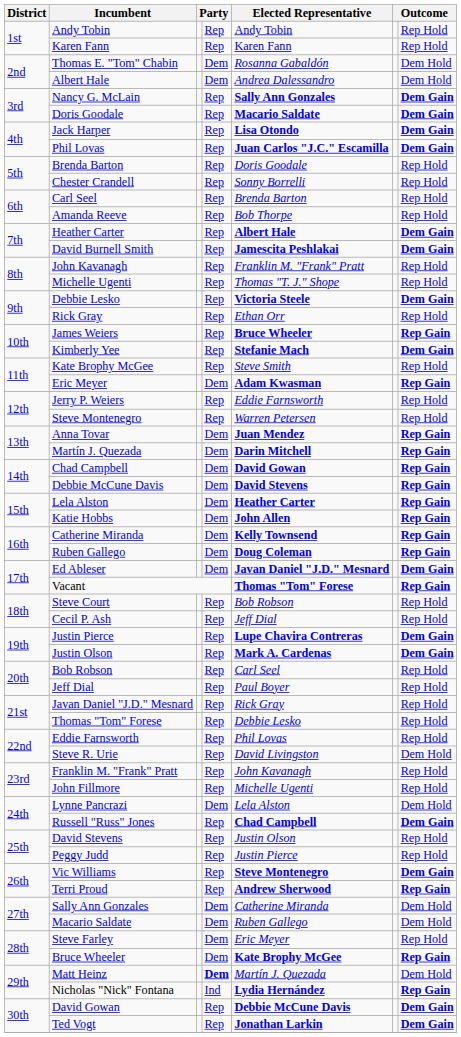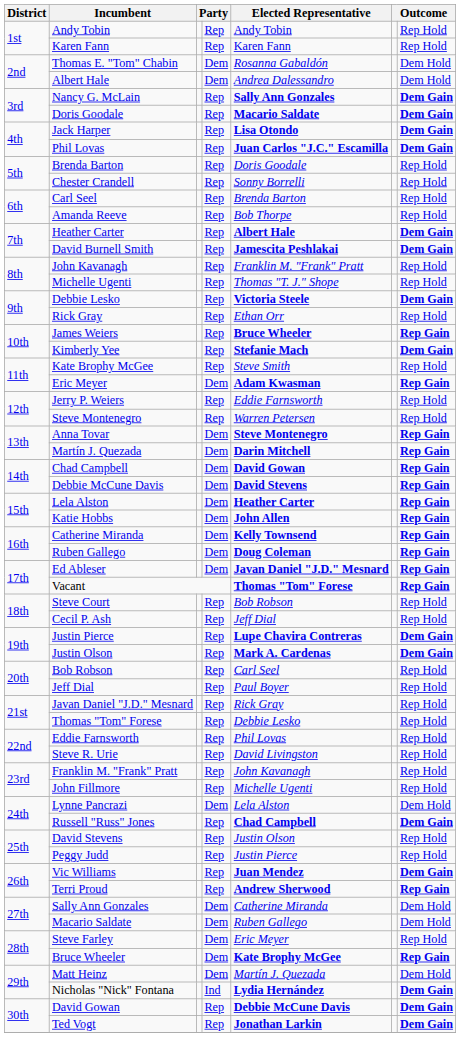(269, 434) Juan Mendez -> (281, 434) Steve Montenegro
(427, 569) Dem Gain -> (425, 569) Rep Gain
(426, 754) Dem Hold -> (423, 754) Rep Hold
(281, 872) Steve Montenegro -> (269, 872) Juan Mendez
(217, 973) bold -> (216, 973) normal
(425, 990) Rep Gain -> (426, 990) Dem Gain
